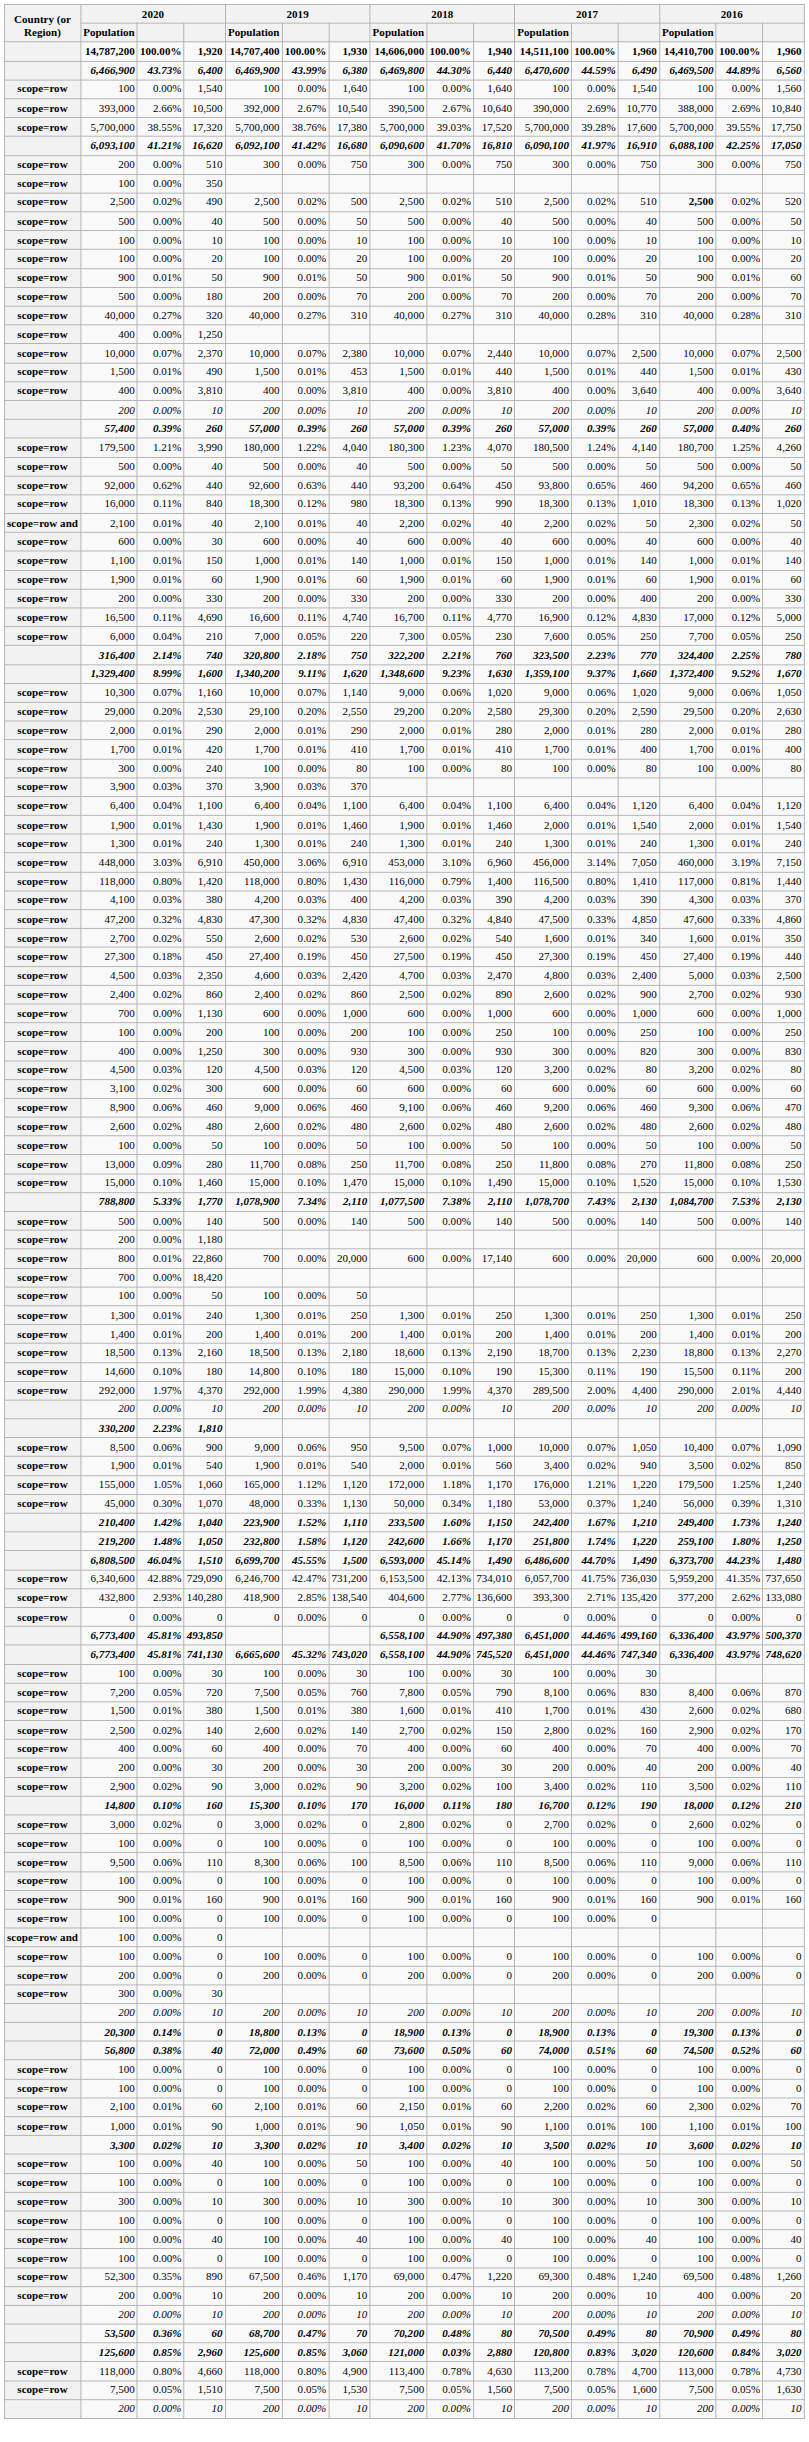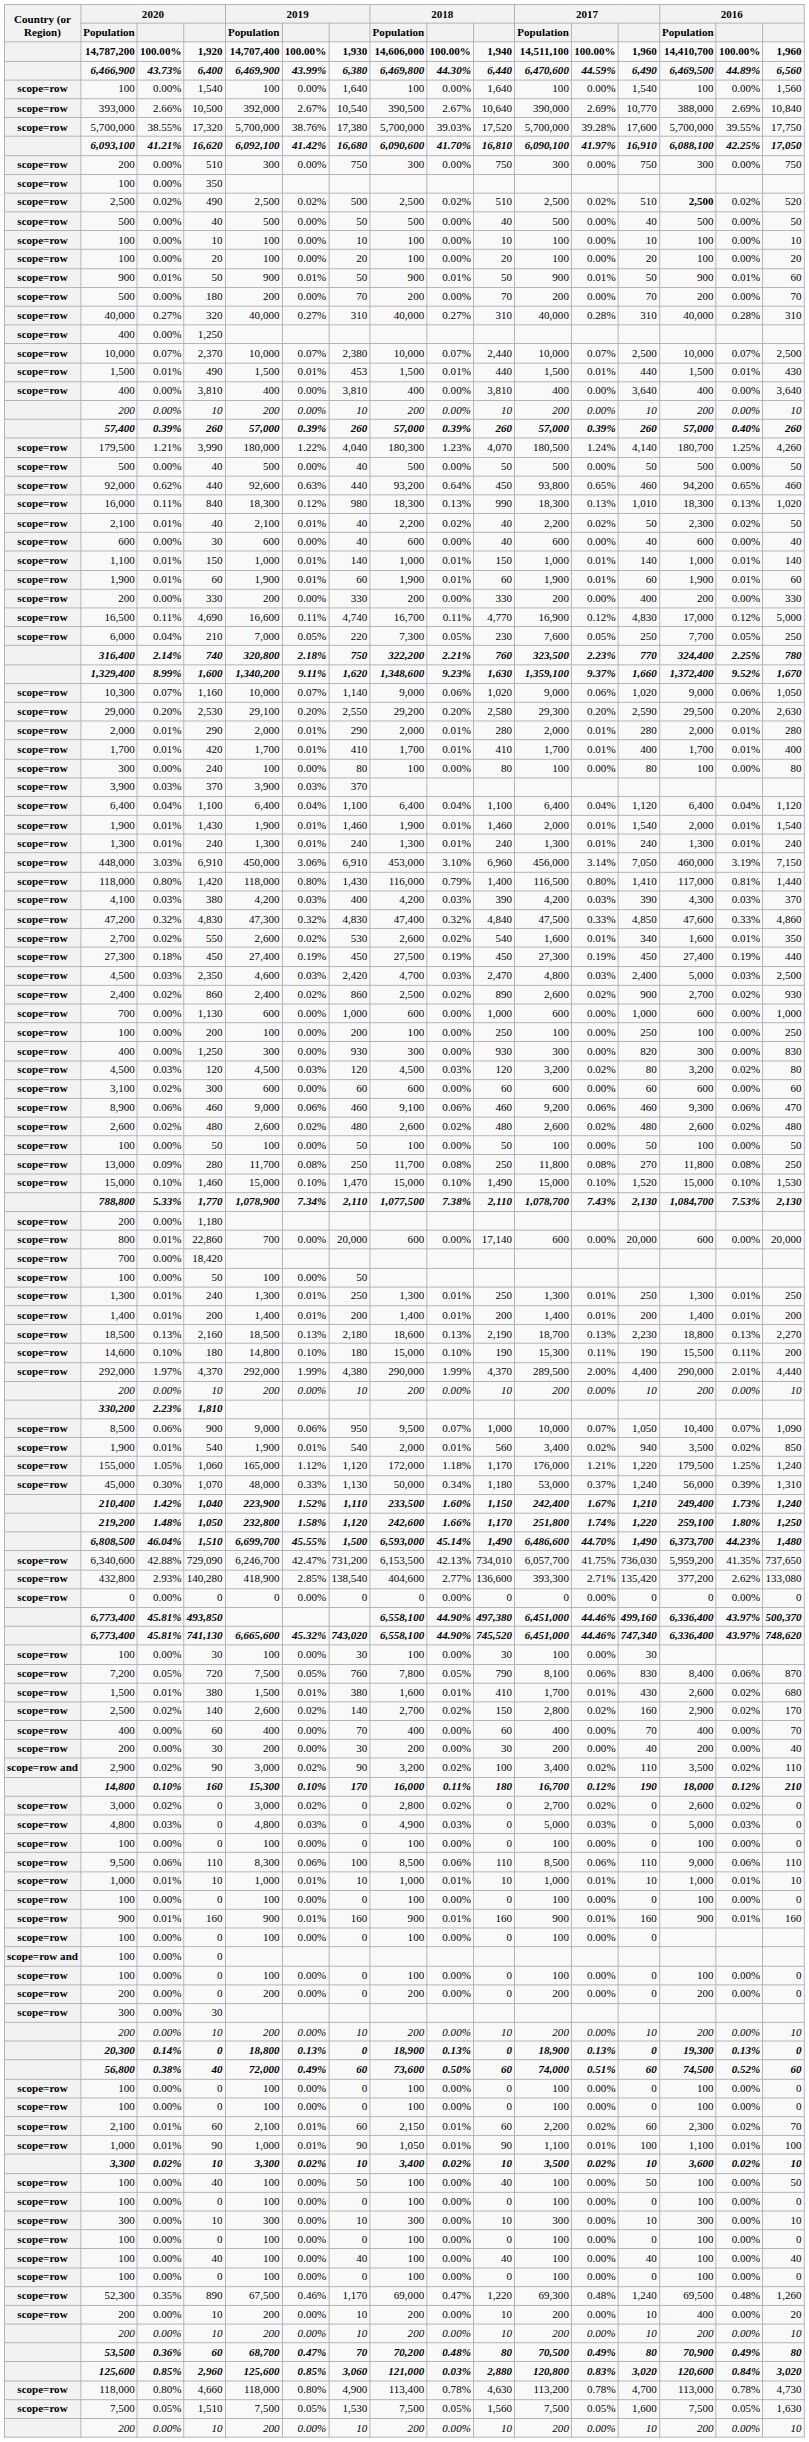(42, 523) scope=row and -> (42, 523) scope=row
- row: (126, 1220)
(42, 1786) scope=row -> (42, 1767) scope=row and
+ row: (122, 1824)
+ row: (122, 1881)
